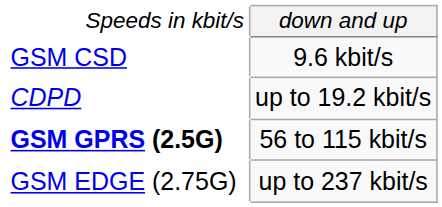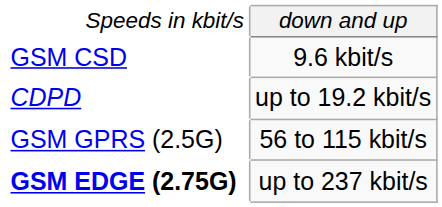(117, 140) bold -> (117, 140) normal
(127, 181) normal -> (127, 181) bold
